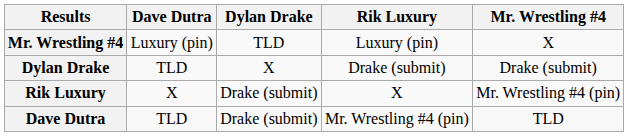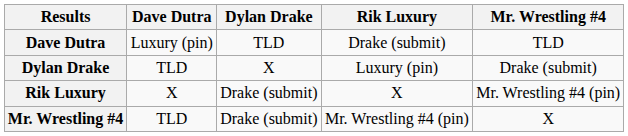(66, 42) Mr. Wrestling #4 -> (66, 42) Dave Dutra
(397, 42) Luxury (pin) -> (397, 42) Drake (submit)
(548, 42) X -> (548, 42) TLD
(397, 67) Drake (submit) -> (397, 67) Luxury (pin)
(66, 118) Dave Dutra -> (66, 118) Mr. Wrestling #4
(548, 118) TLD -> (548, 118) X
